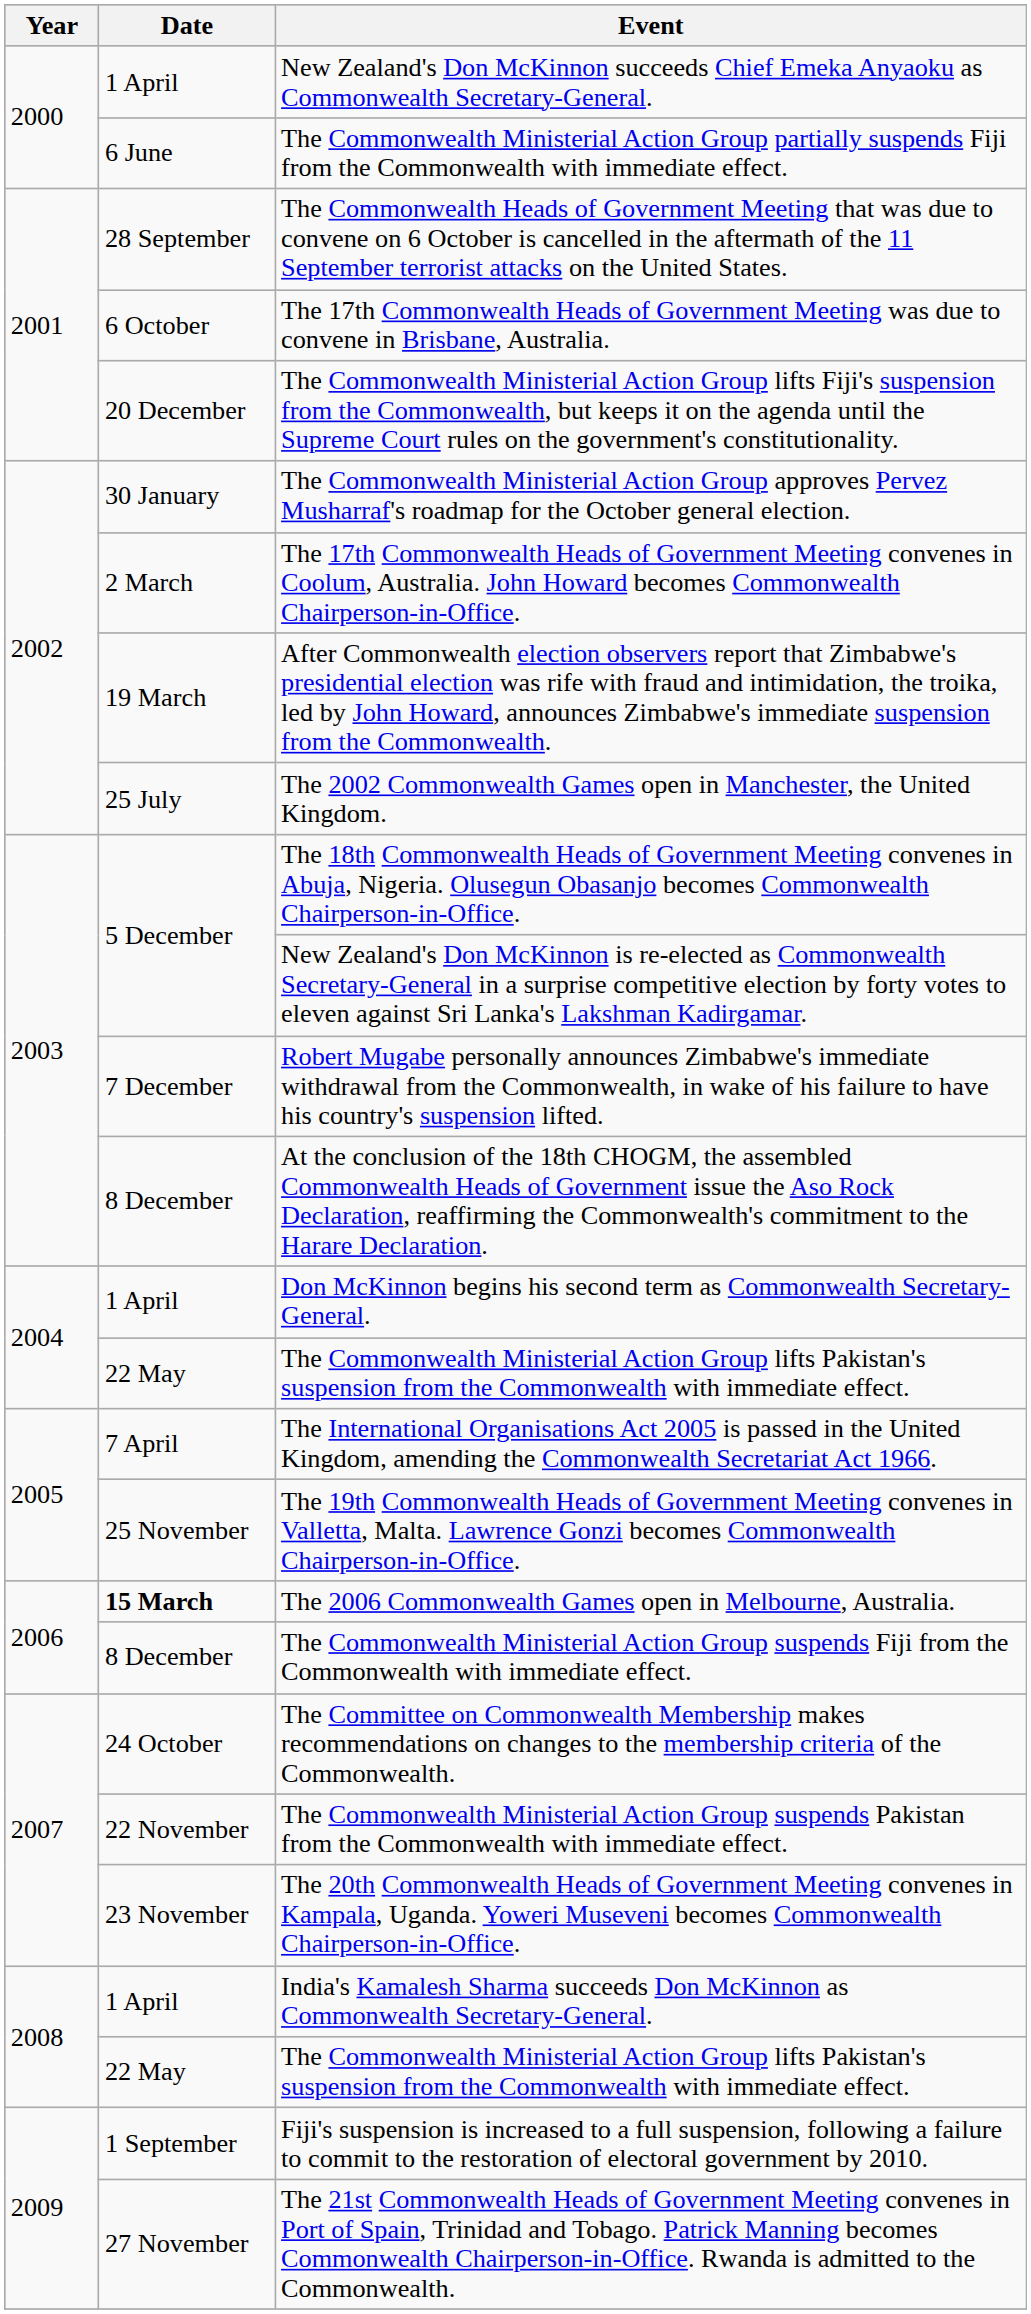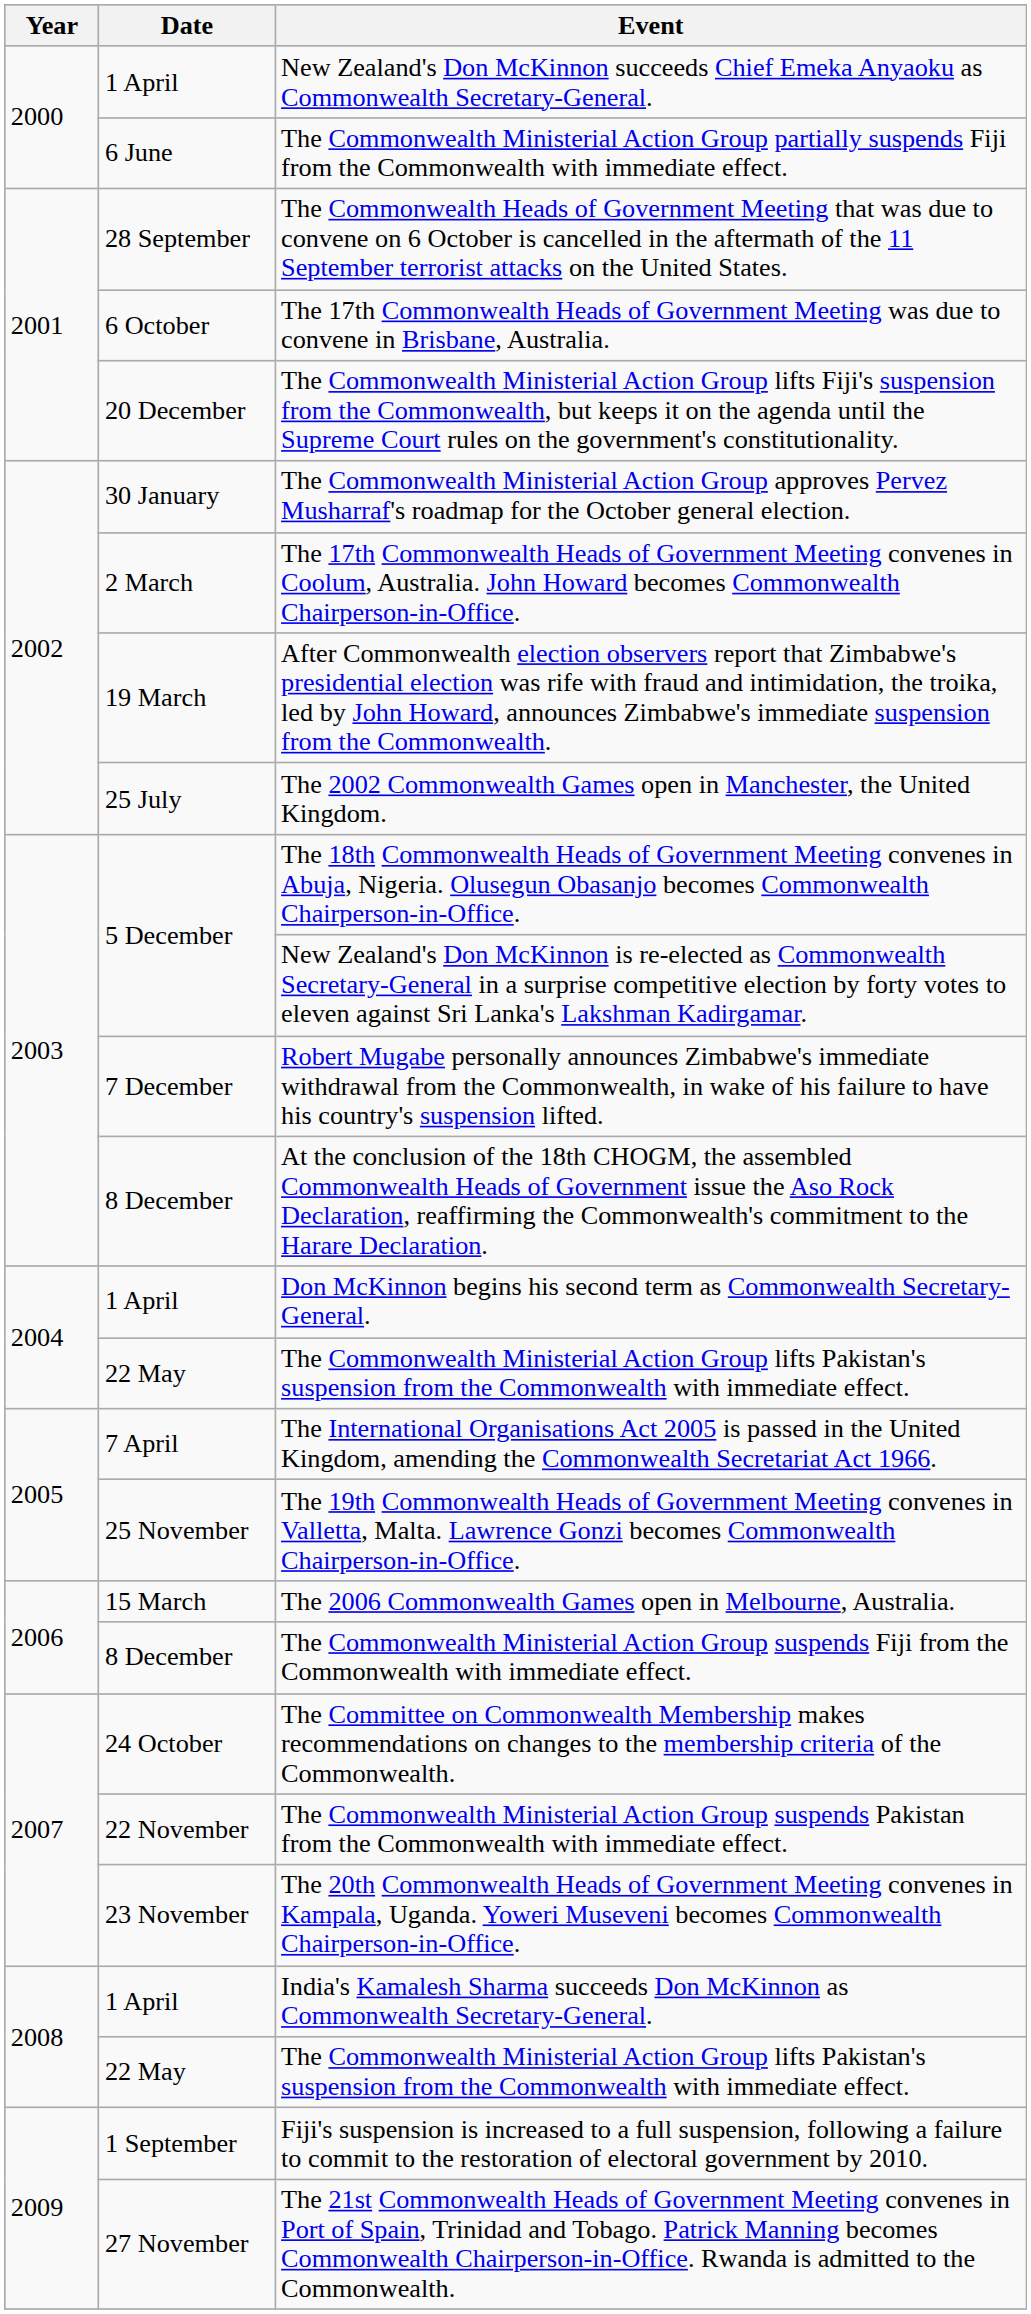(159, 1600) bold -> (156, 1600) normal
